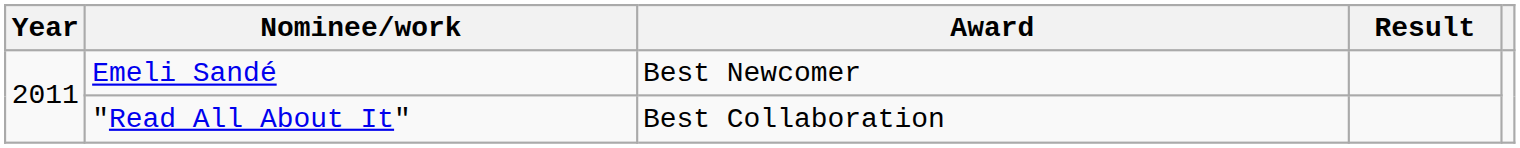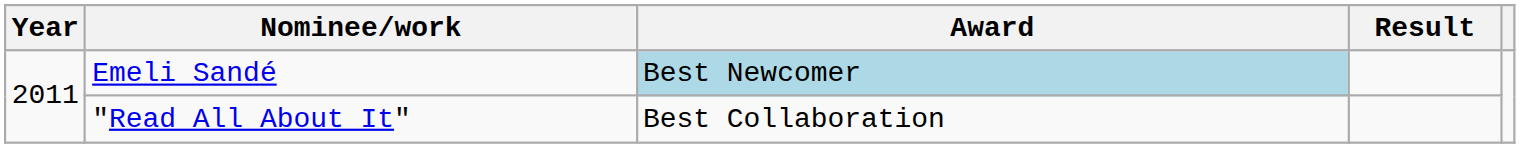(752, 73) no background -> (752, 73) lightblue background
